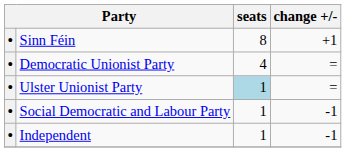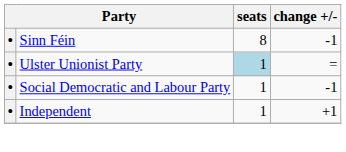(330, 40) +1 -> (331, 40) -1
- row: (97, 64)
(331, 135) -1 -> (330, 111) +1
